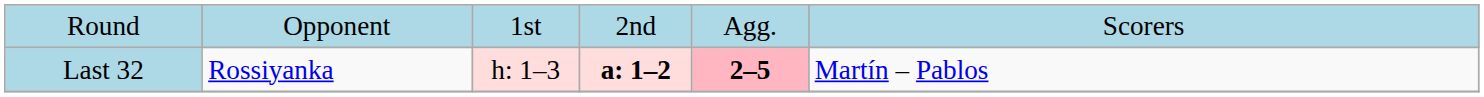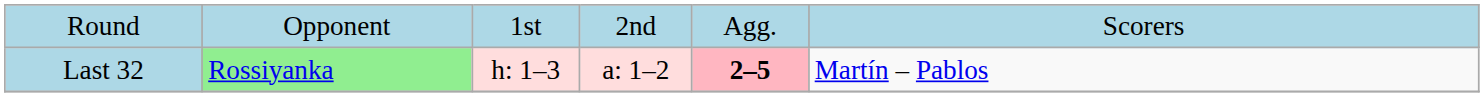(271, 69) no background -> (271, 69) lightgreen background
(636, 69) bold -> (636, 69) normal
